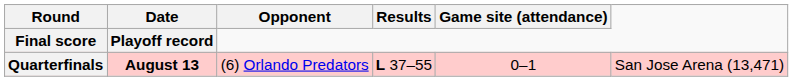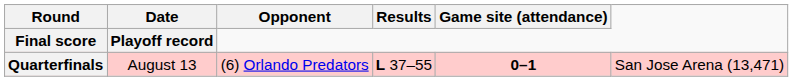(162, 64) bold -> (162, 64) normal
(523, 64) normal -> (523, 64) bold
